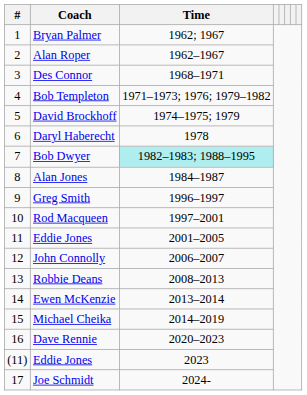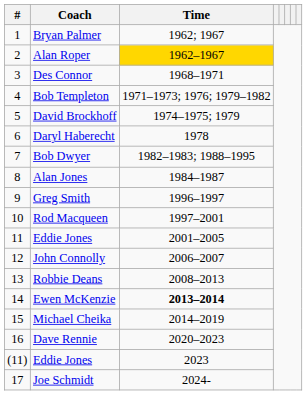(196, 55) no background -> (196, 55) gold background
(196, 156) paleturquoise background -> (196, 156) no background
(196, 299) normal -> (196, 299) bold
